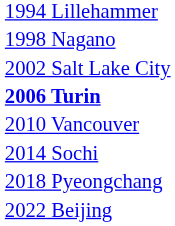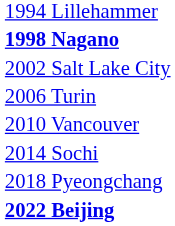(60, 39) normal -> (62, 39) bold
(53, 96) bold -> (50, 96) normal
(58, 209) normal -> (60, 209) bold
